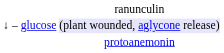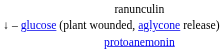(139, 25) lavender background -> (139, 25) no background
